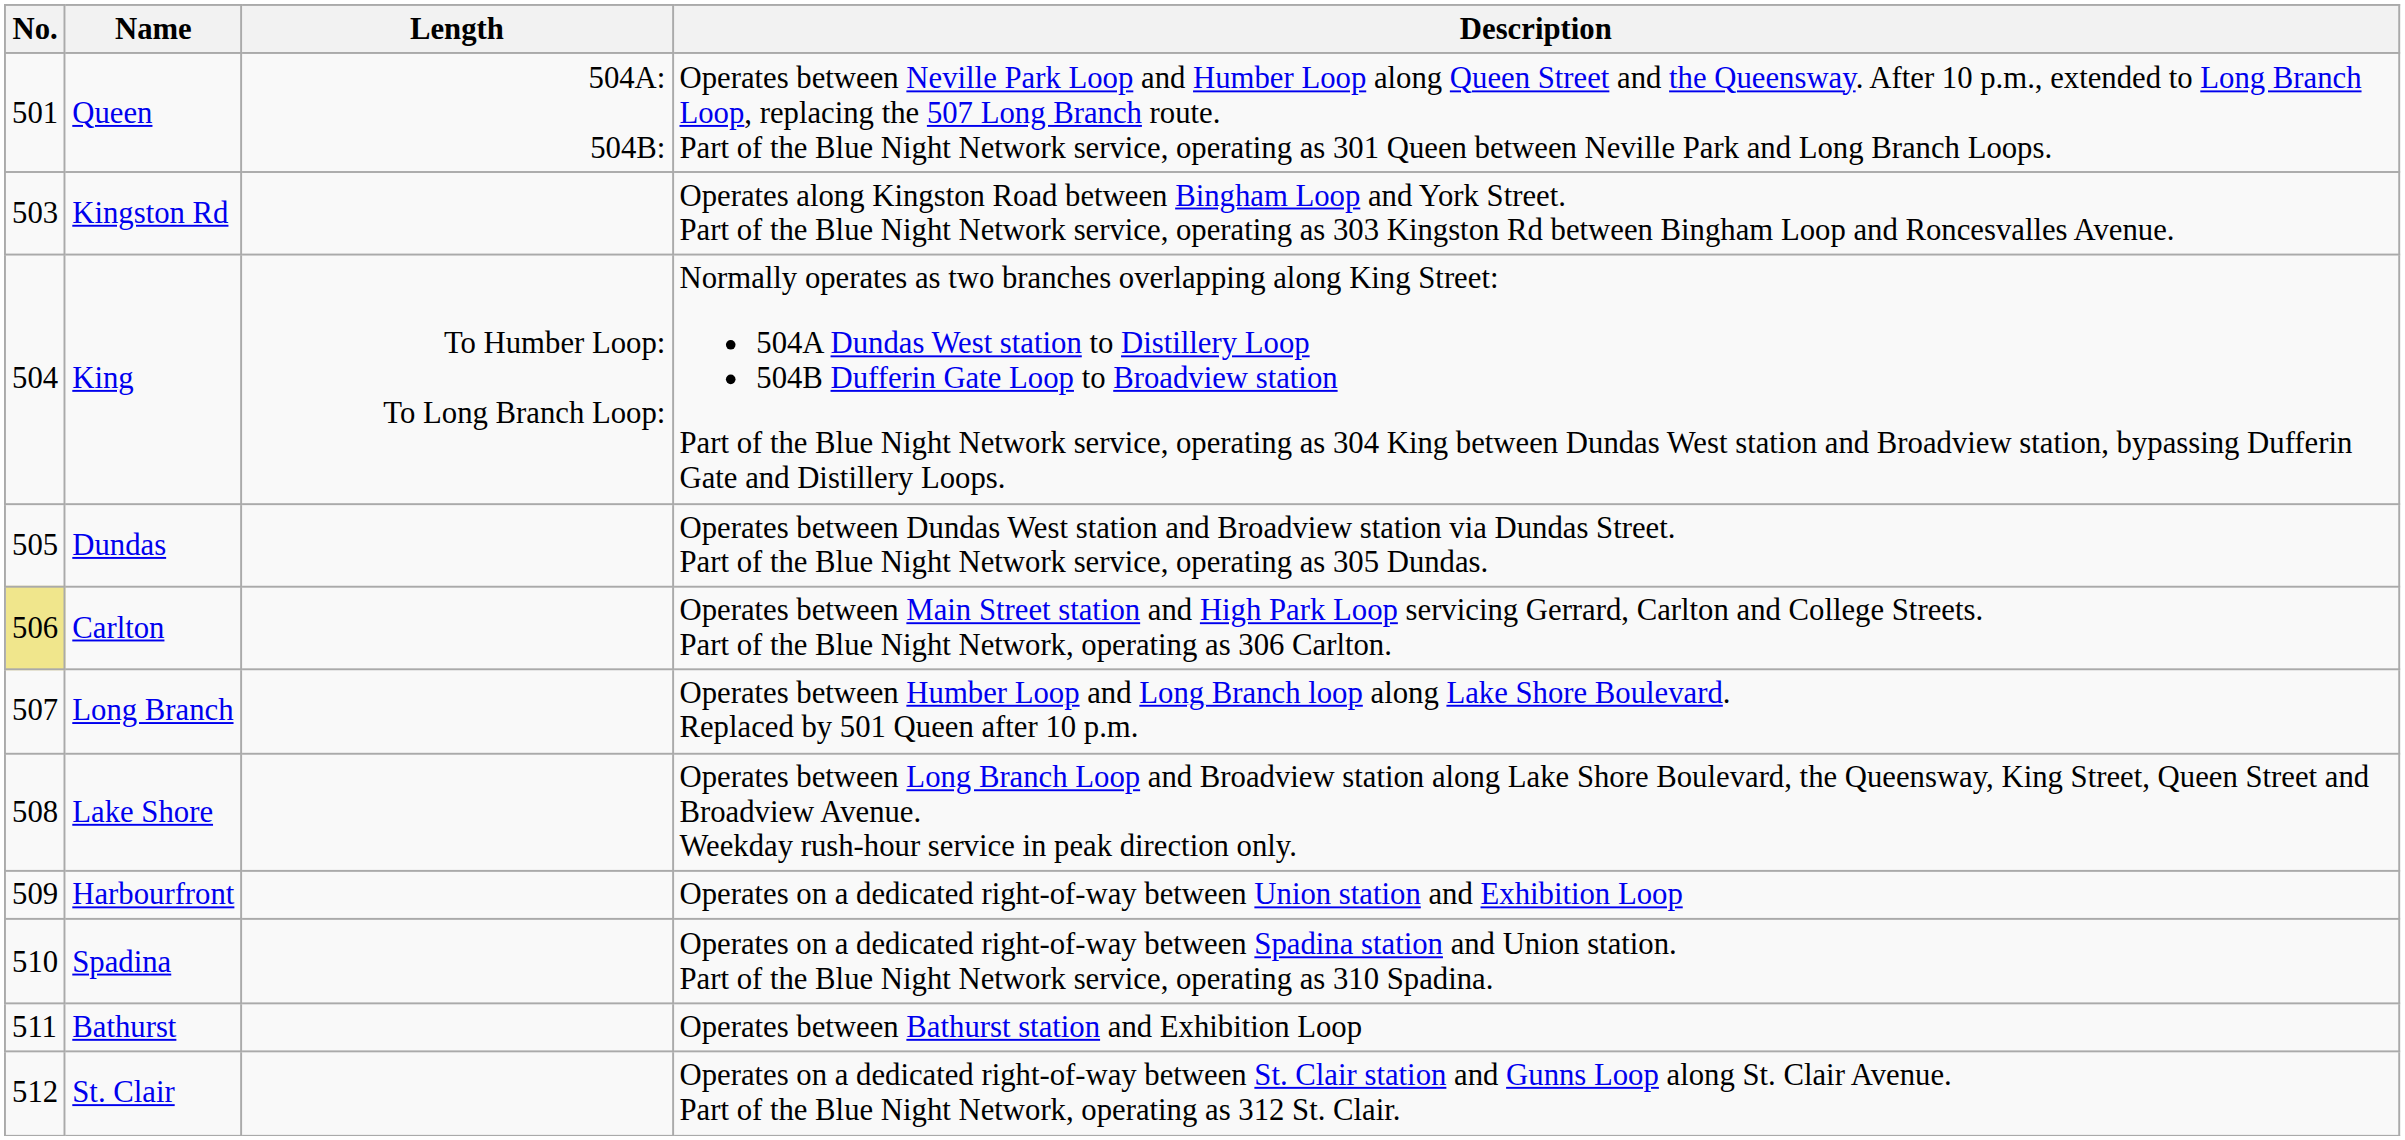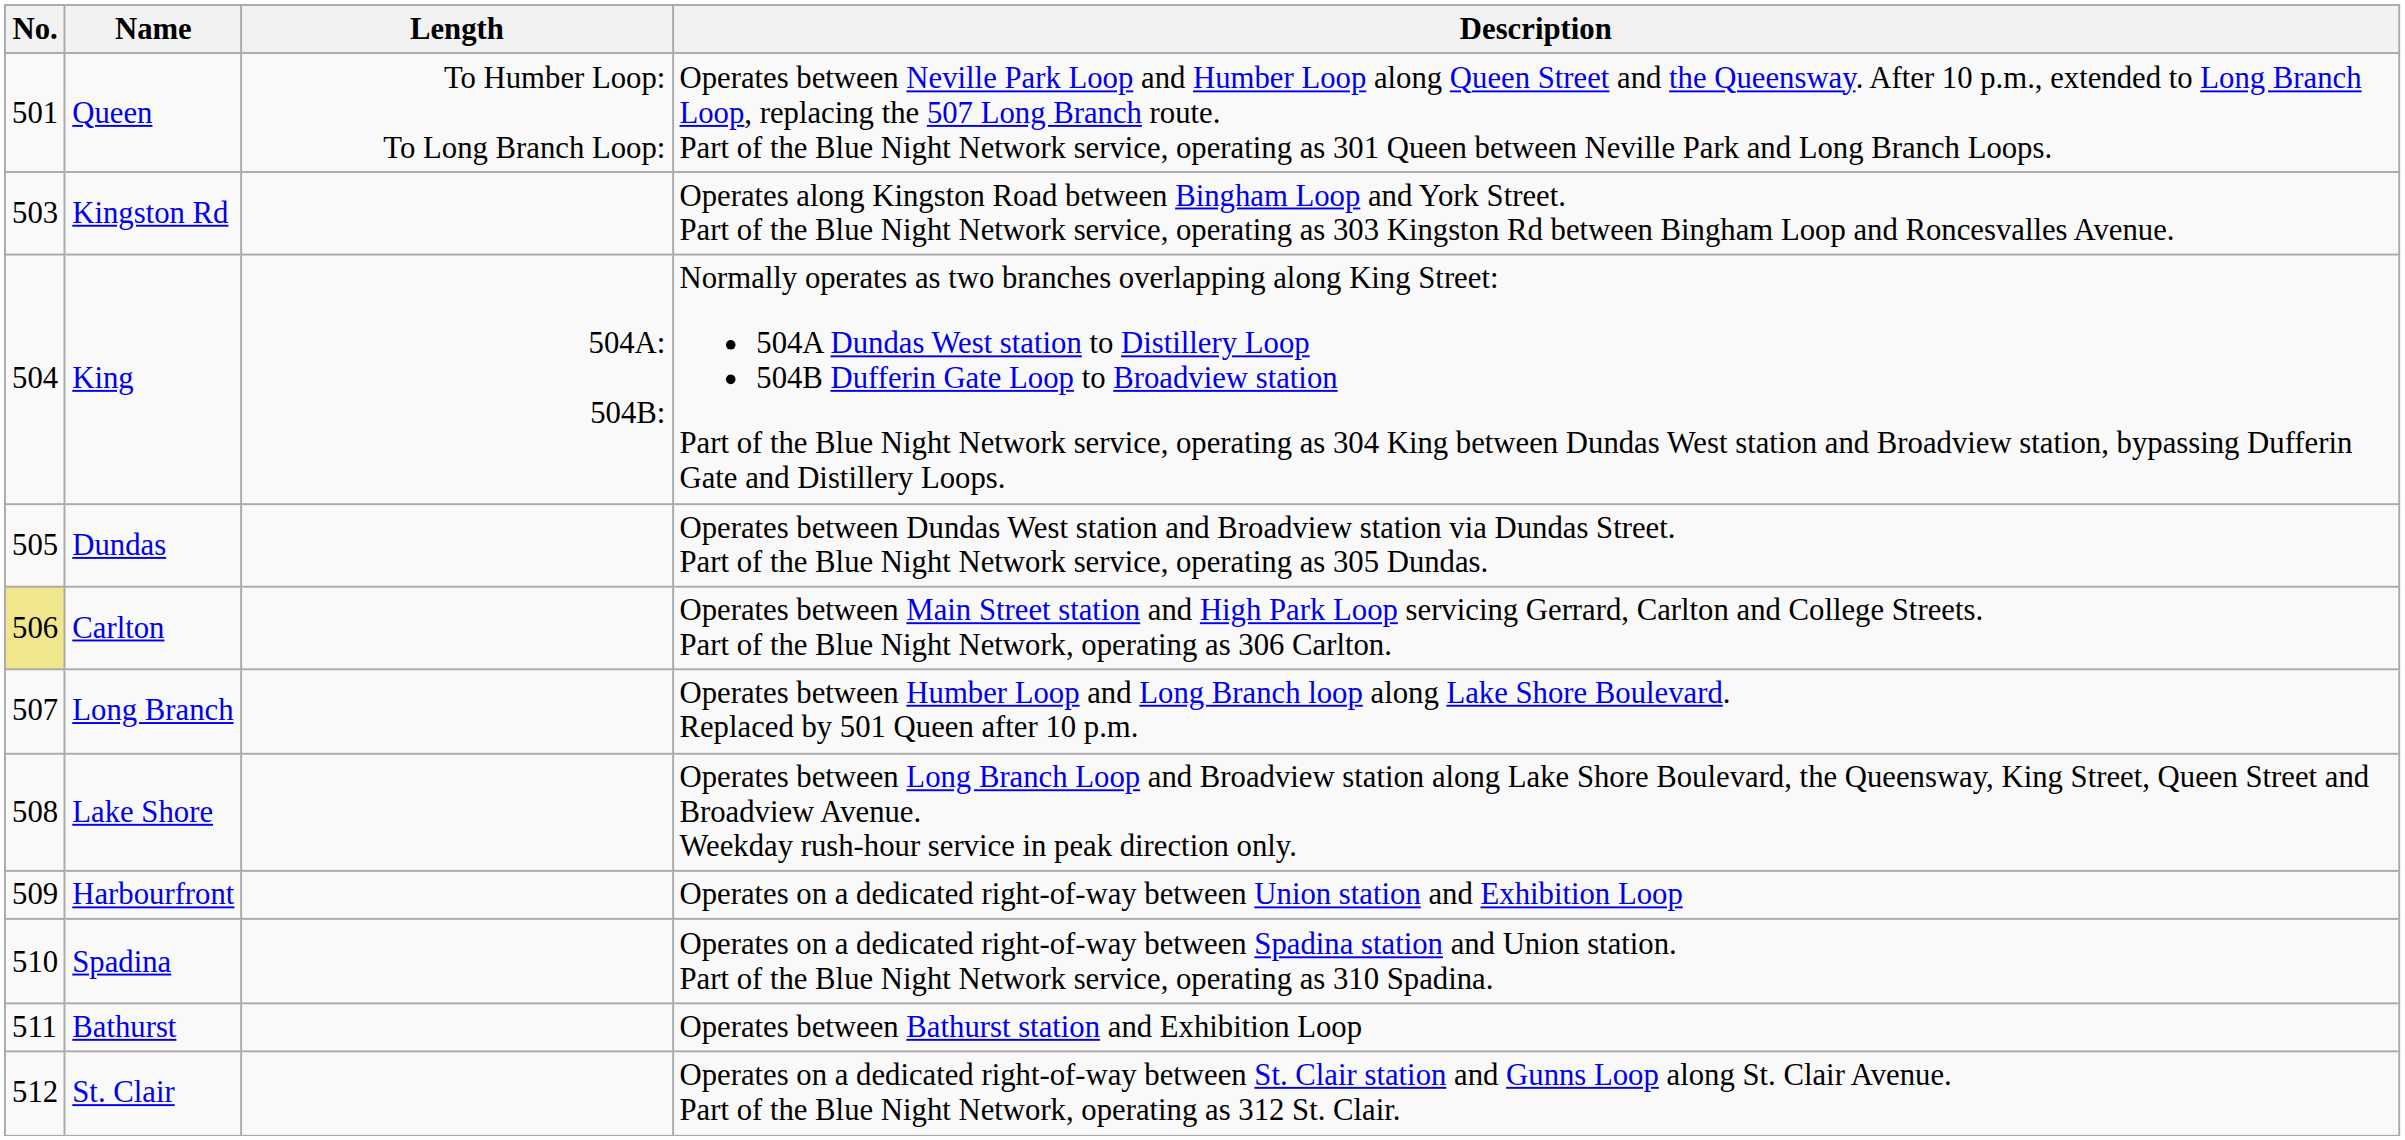(627, 112) 504A: 504B: -> (524, 112) To Humber Loop: To Long Branch Loop:
(524, 378) To Humber Loop: To Long Branch Loop: -> (627, 378) 504A: 504B:
